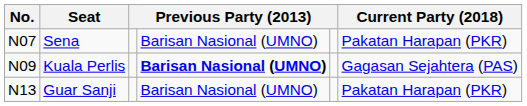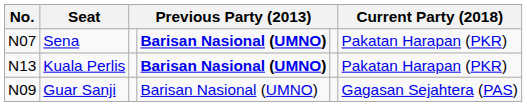(229, 41) normal -> (233, 41) bold
(22, 65) N09 -> (22, 65) N13
(430, 65) Gagasan Sejahtera (PAS) -> (424, 65) Pakatan Harapan (PKR)
(22, 90) N13 -> (22, 90) N09
(424, 90) Pakatan Harapan (PKR) -> (430, 90) Gagasan Sejahtera (PAS)
